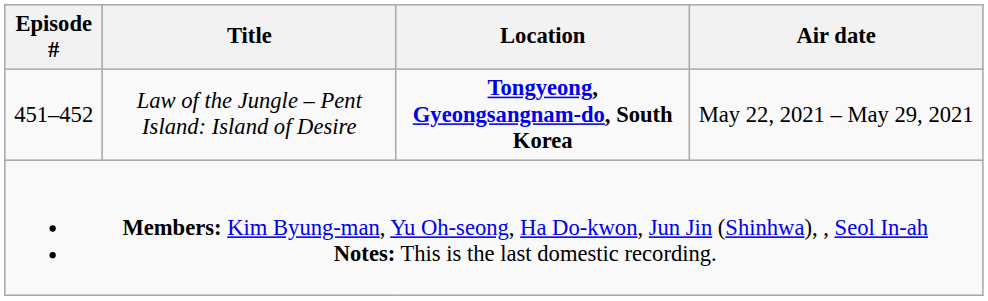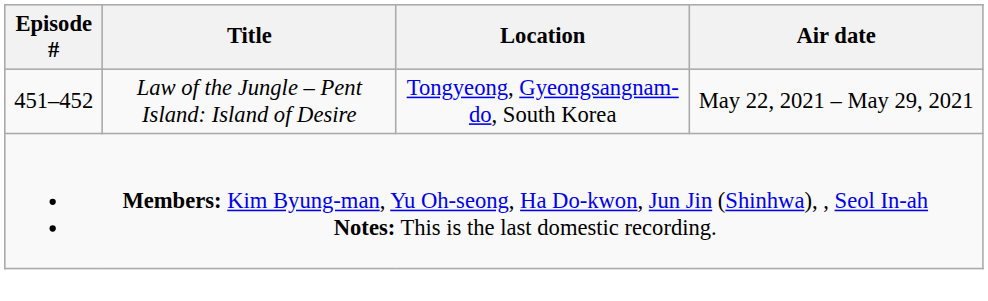(543, 114) bold -> (543, 100) normal
